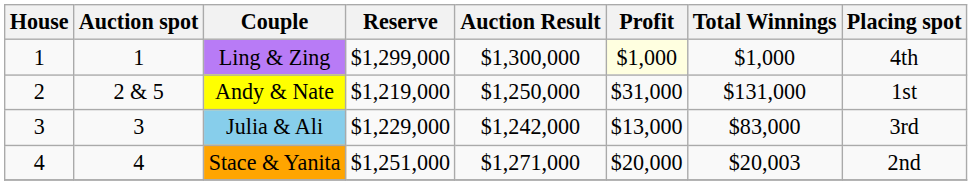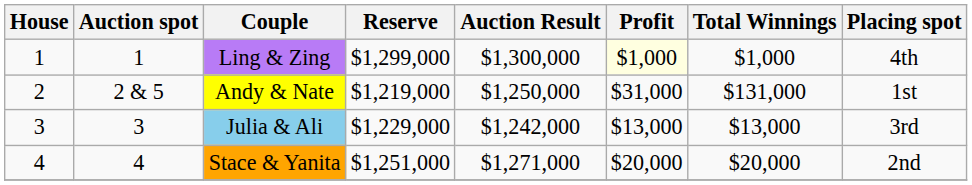(765, 127) $83,000 -> (765, 127) $13,000
(765, 162) $20,003 -> (765, 162) $20,000
